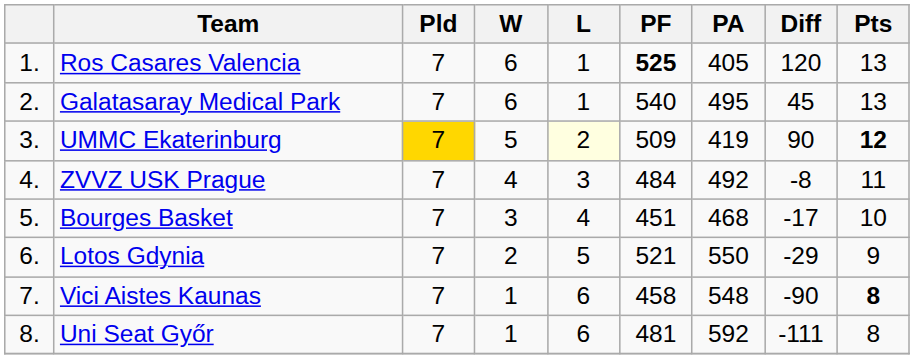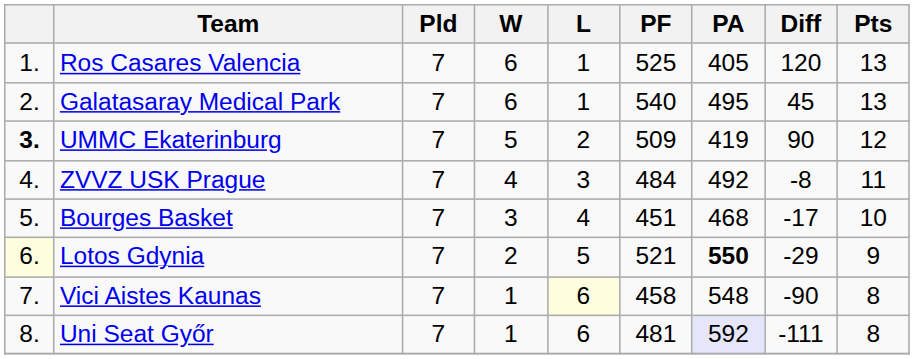(656, 62) bold -> (656, 62) normal
(30, 140) normal -> (30, 140) bold
(438, 140) gold background -> (438, 140) no background
(583, 140) lightyellow background -> (583, 140) no background
(873, 140) bold -> (873, 140) normal
(30, 256) no background -> (30, 256) lightyellow background
(728, 256) normal -> (728, 256) bold
(583, 295) no background -> (583, 295) lightyellow background
(873, 295) bold -> (873, 295) normal
(728, 334) no background -> (728, 334) lavender background
